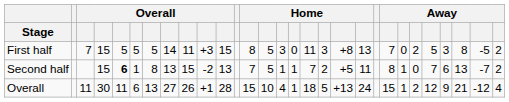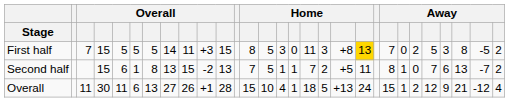(365, 50) no background -> (365, 50) gold background
(124, 69) bold -> (124, 69) normal
